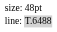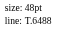(38, 21) lightgrey background -> (38, 21) no background
